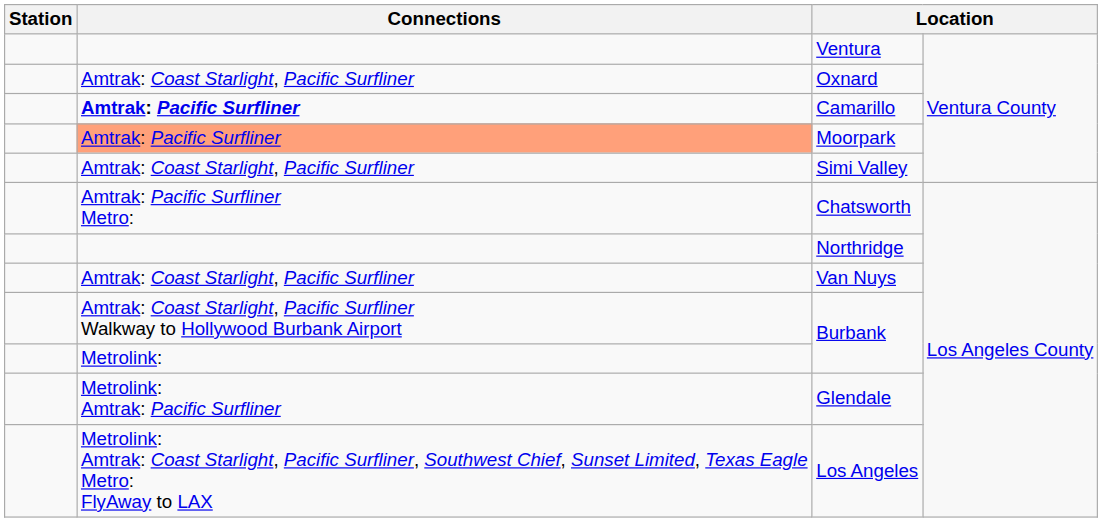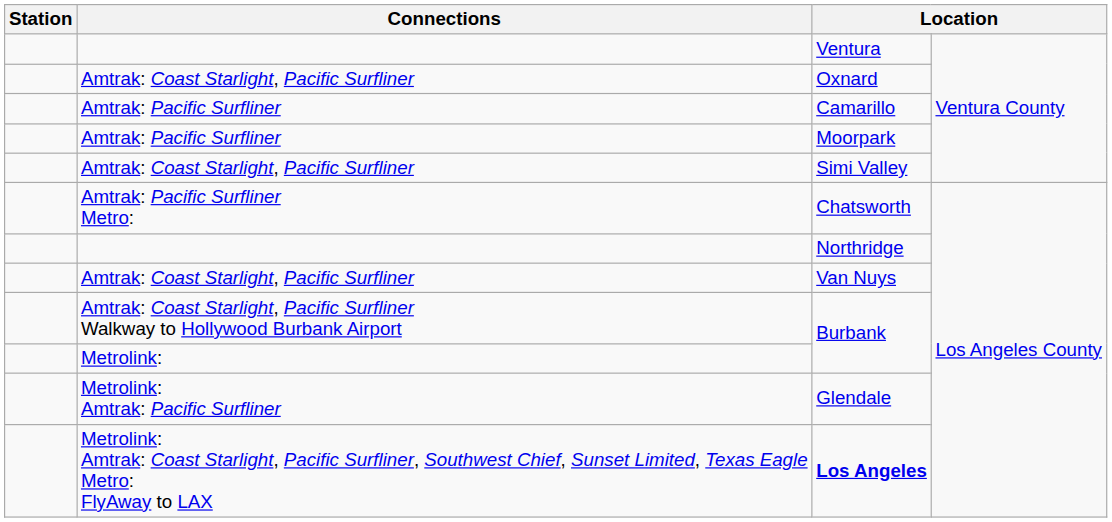(190, 108) bold -> (181, 108) normal
(181, 138) lightsalmon background -> (181, 138) no background
(867, 470) normal -> (872, 470) bold
